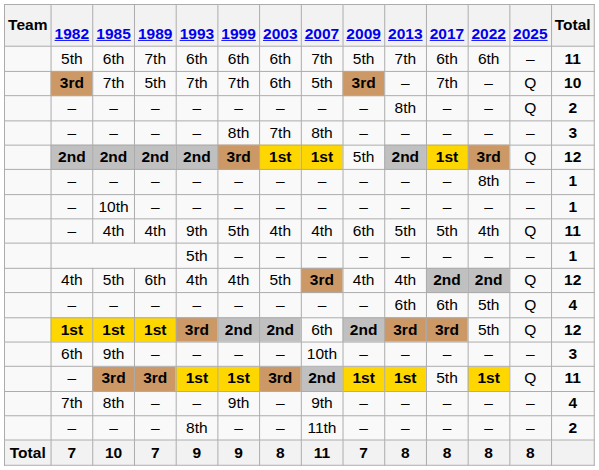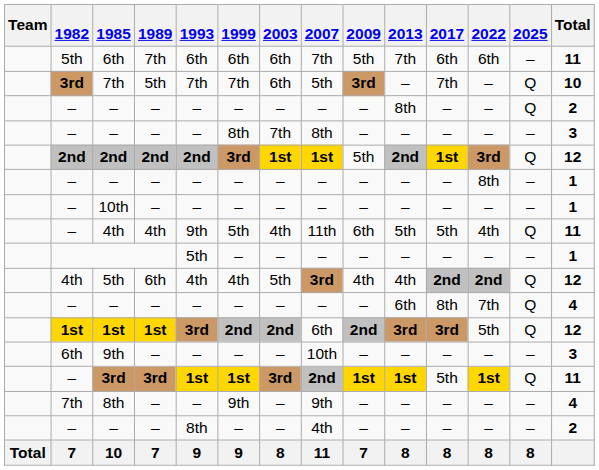(322, 231) 4th -> (322, 231) 11th
(447, 305) 6th -> (447, 305) 8th
(489, 305) 5th -> (489, 305) 7th
(322, 428) 11th -> (322, 428) 4th
